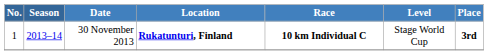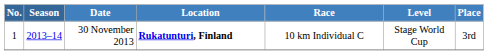(324, 35) bold -> (324, 35) normal
(469, 35) bold -> (469, 35) normal
